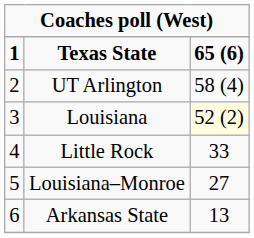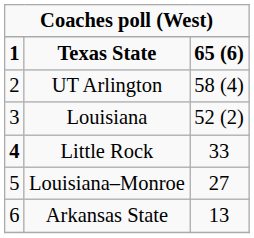(219, 118) lightyellow background -> (219, 118) no background
(14, 150) normal -> (14, 150) bold
